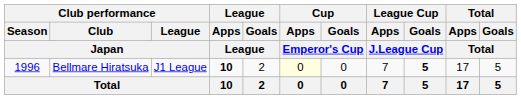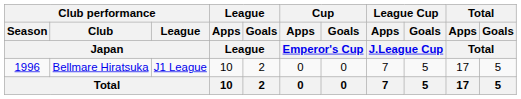(226, 67) bold -> (226, 67) normal
(301, 67) lightyellow background -> (301, 67) no background
(425, 67) bold -> (425, 67) normal
